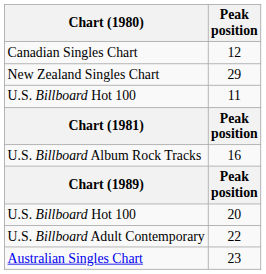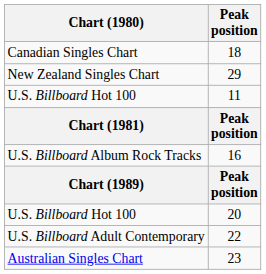(234, 52) 12 -> (234, 52) 18
